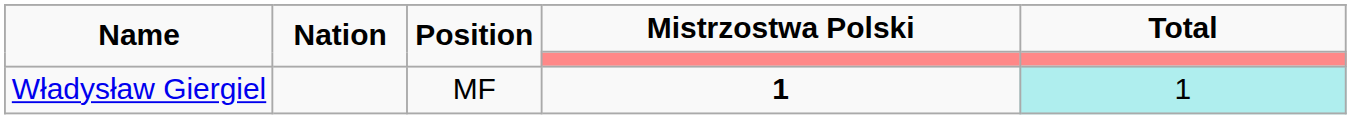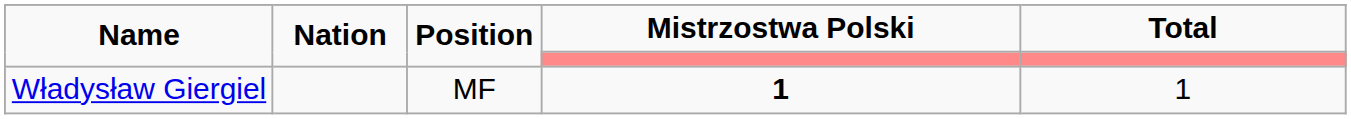(1183, 89) paleturquoise background -> (1183, 89) no background
